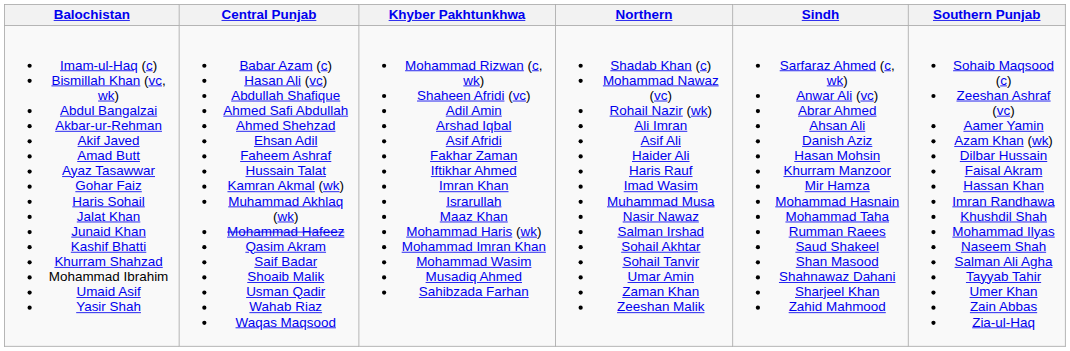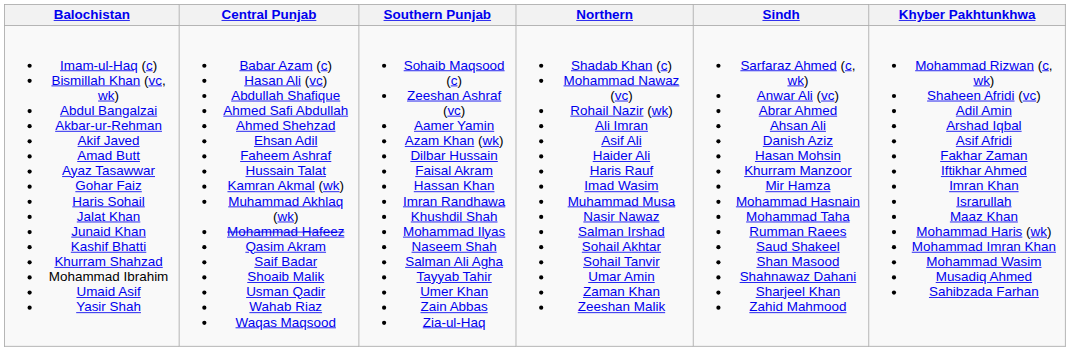columns swapped: (457, 15) <-> (987, 15)
